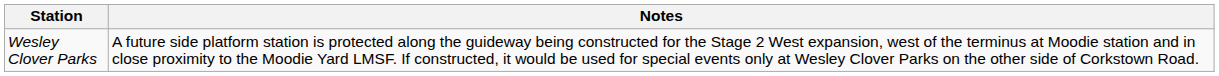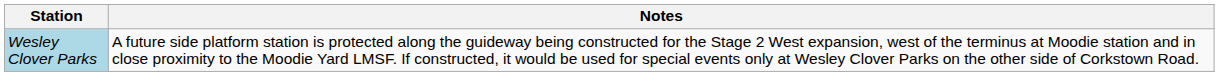(52, 50) no background -> (52, 50) lightblue background
